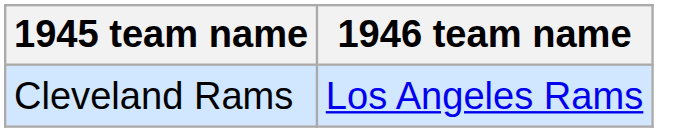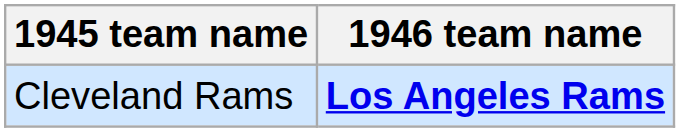(485, 95) normal -> (495, 95) bold
